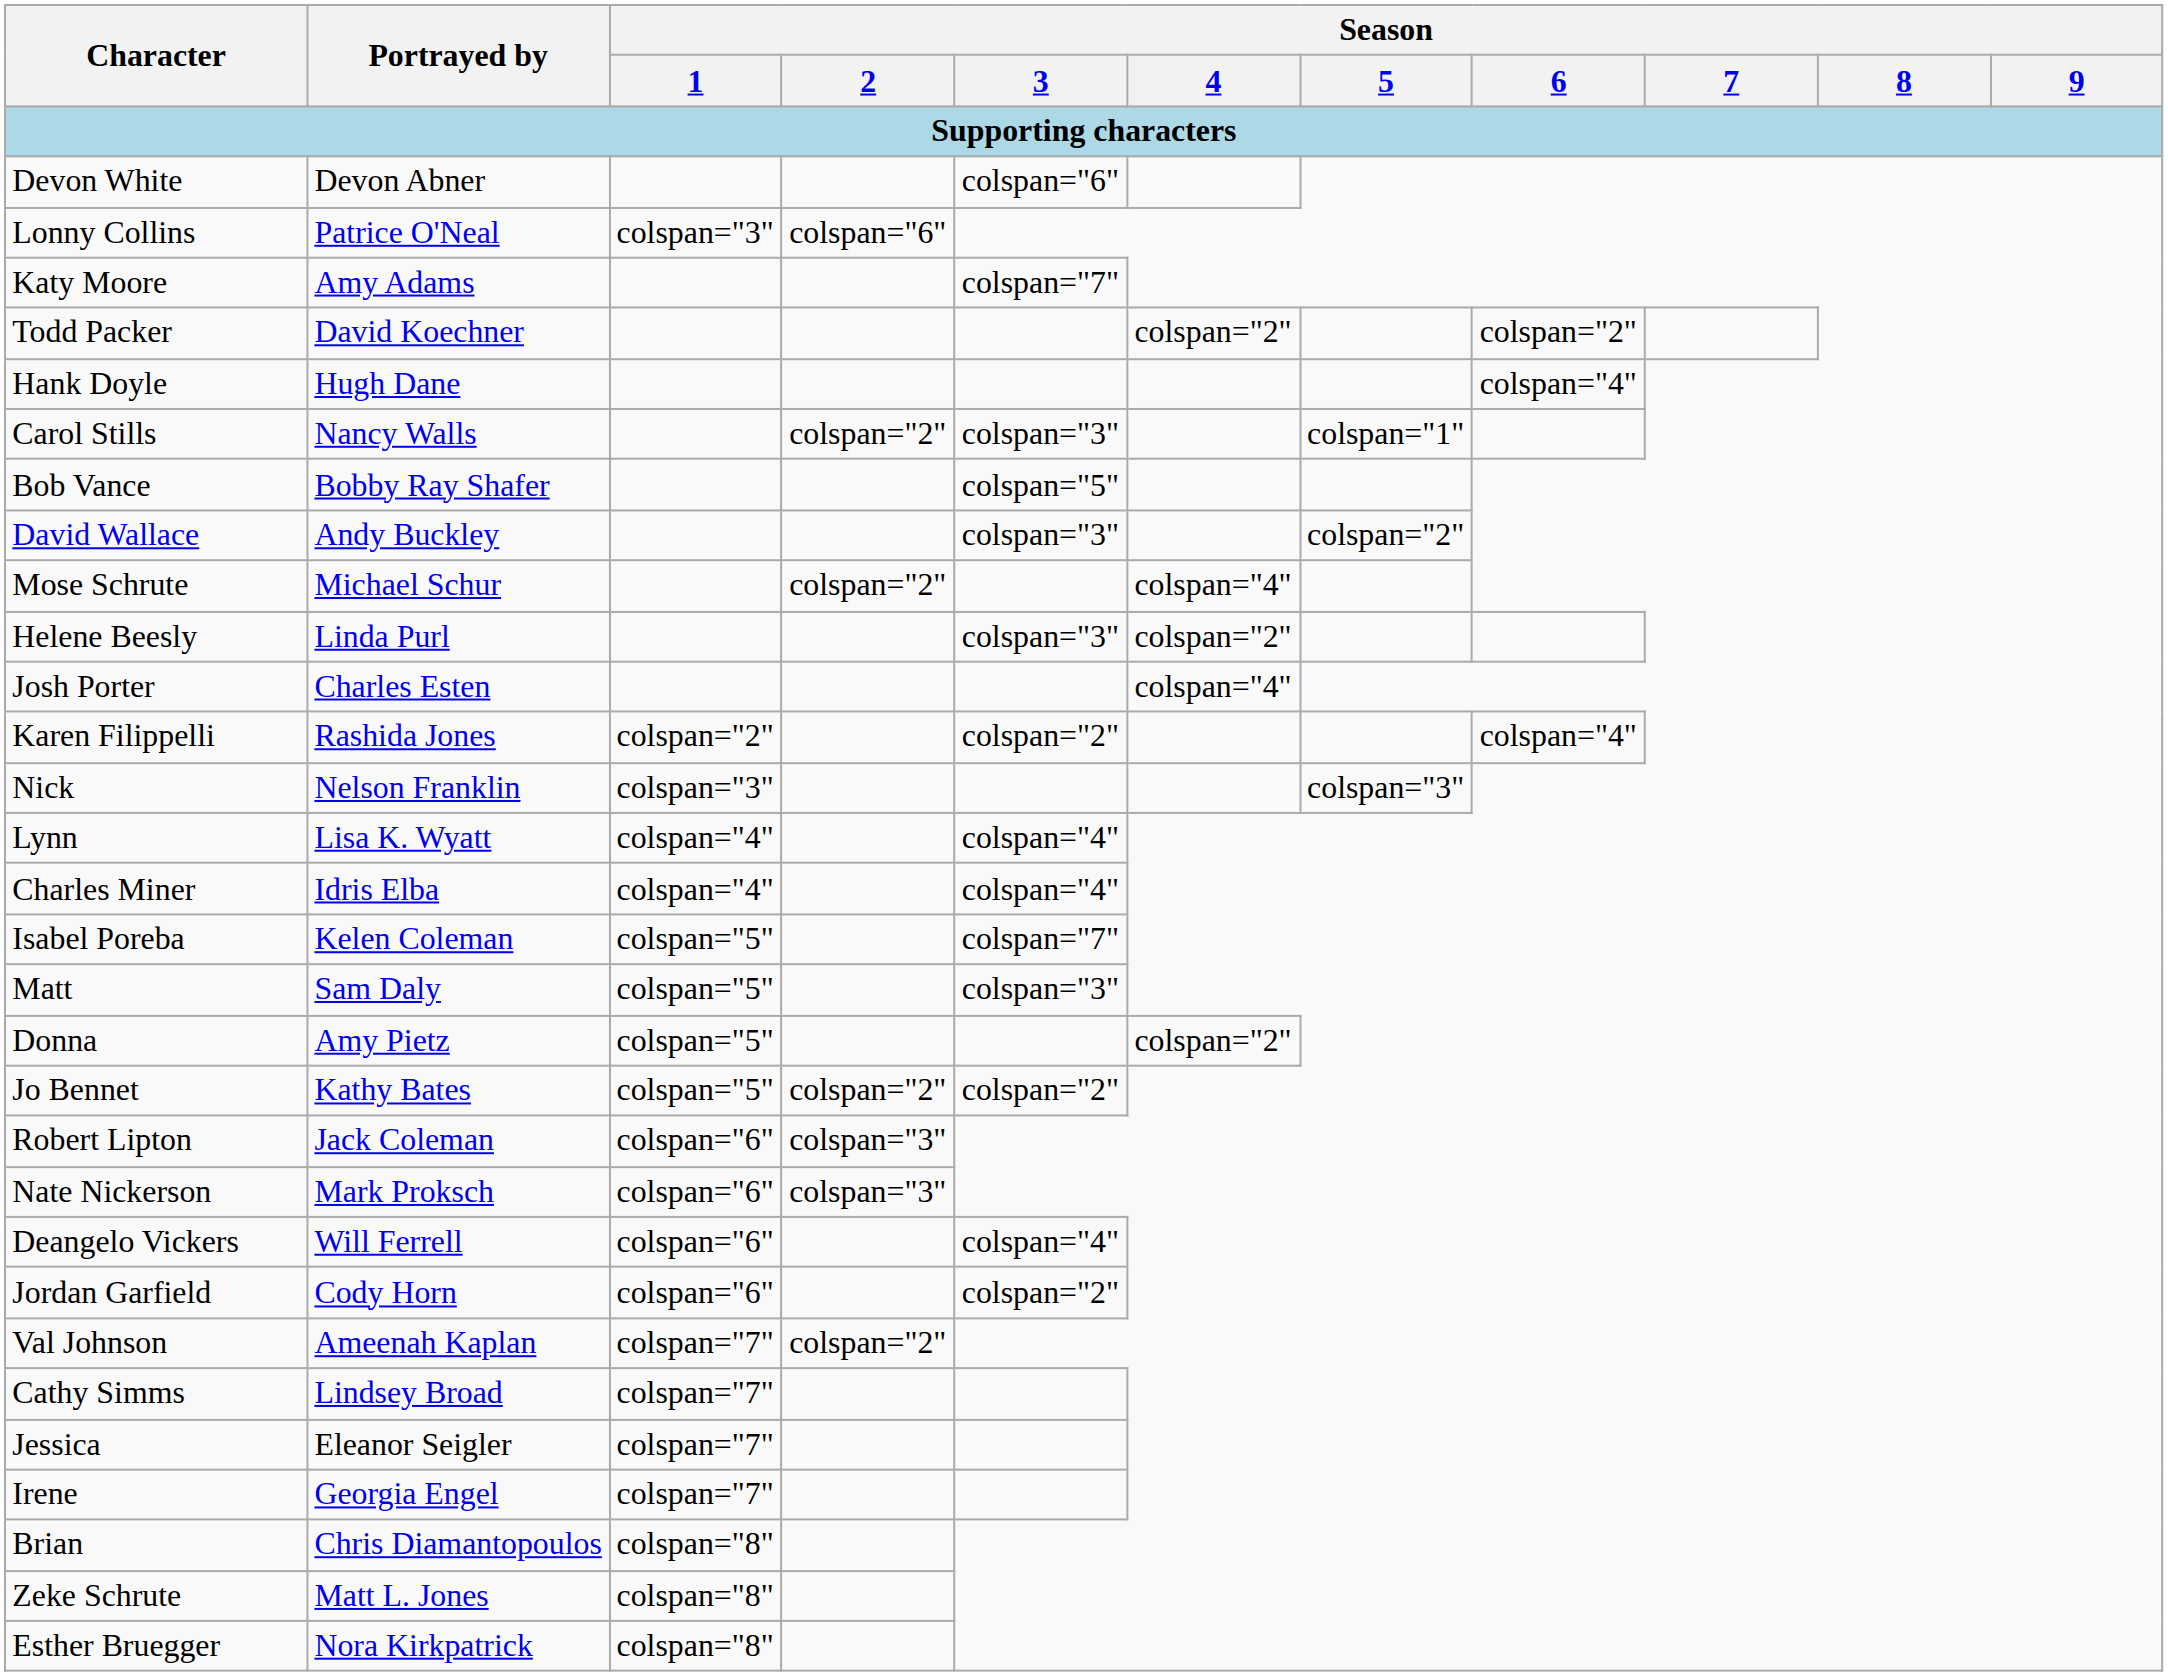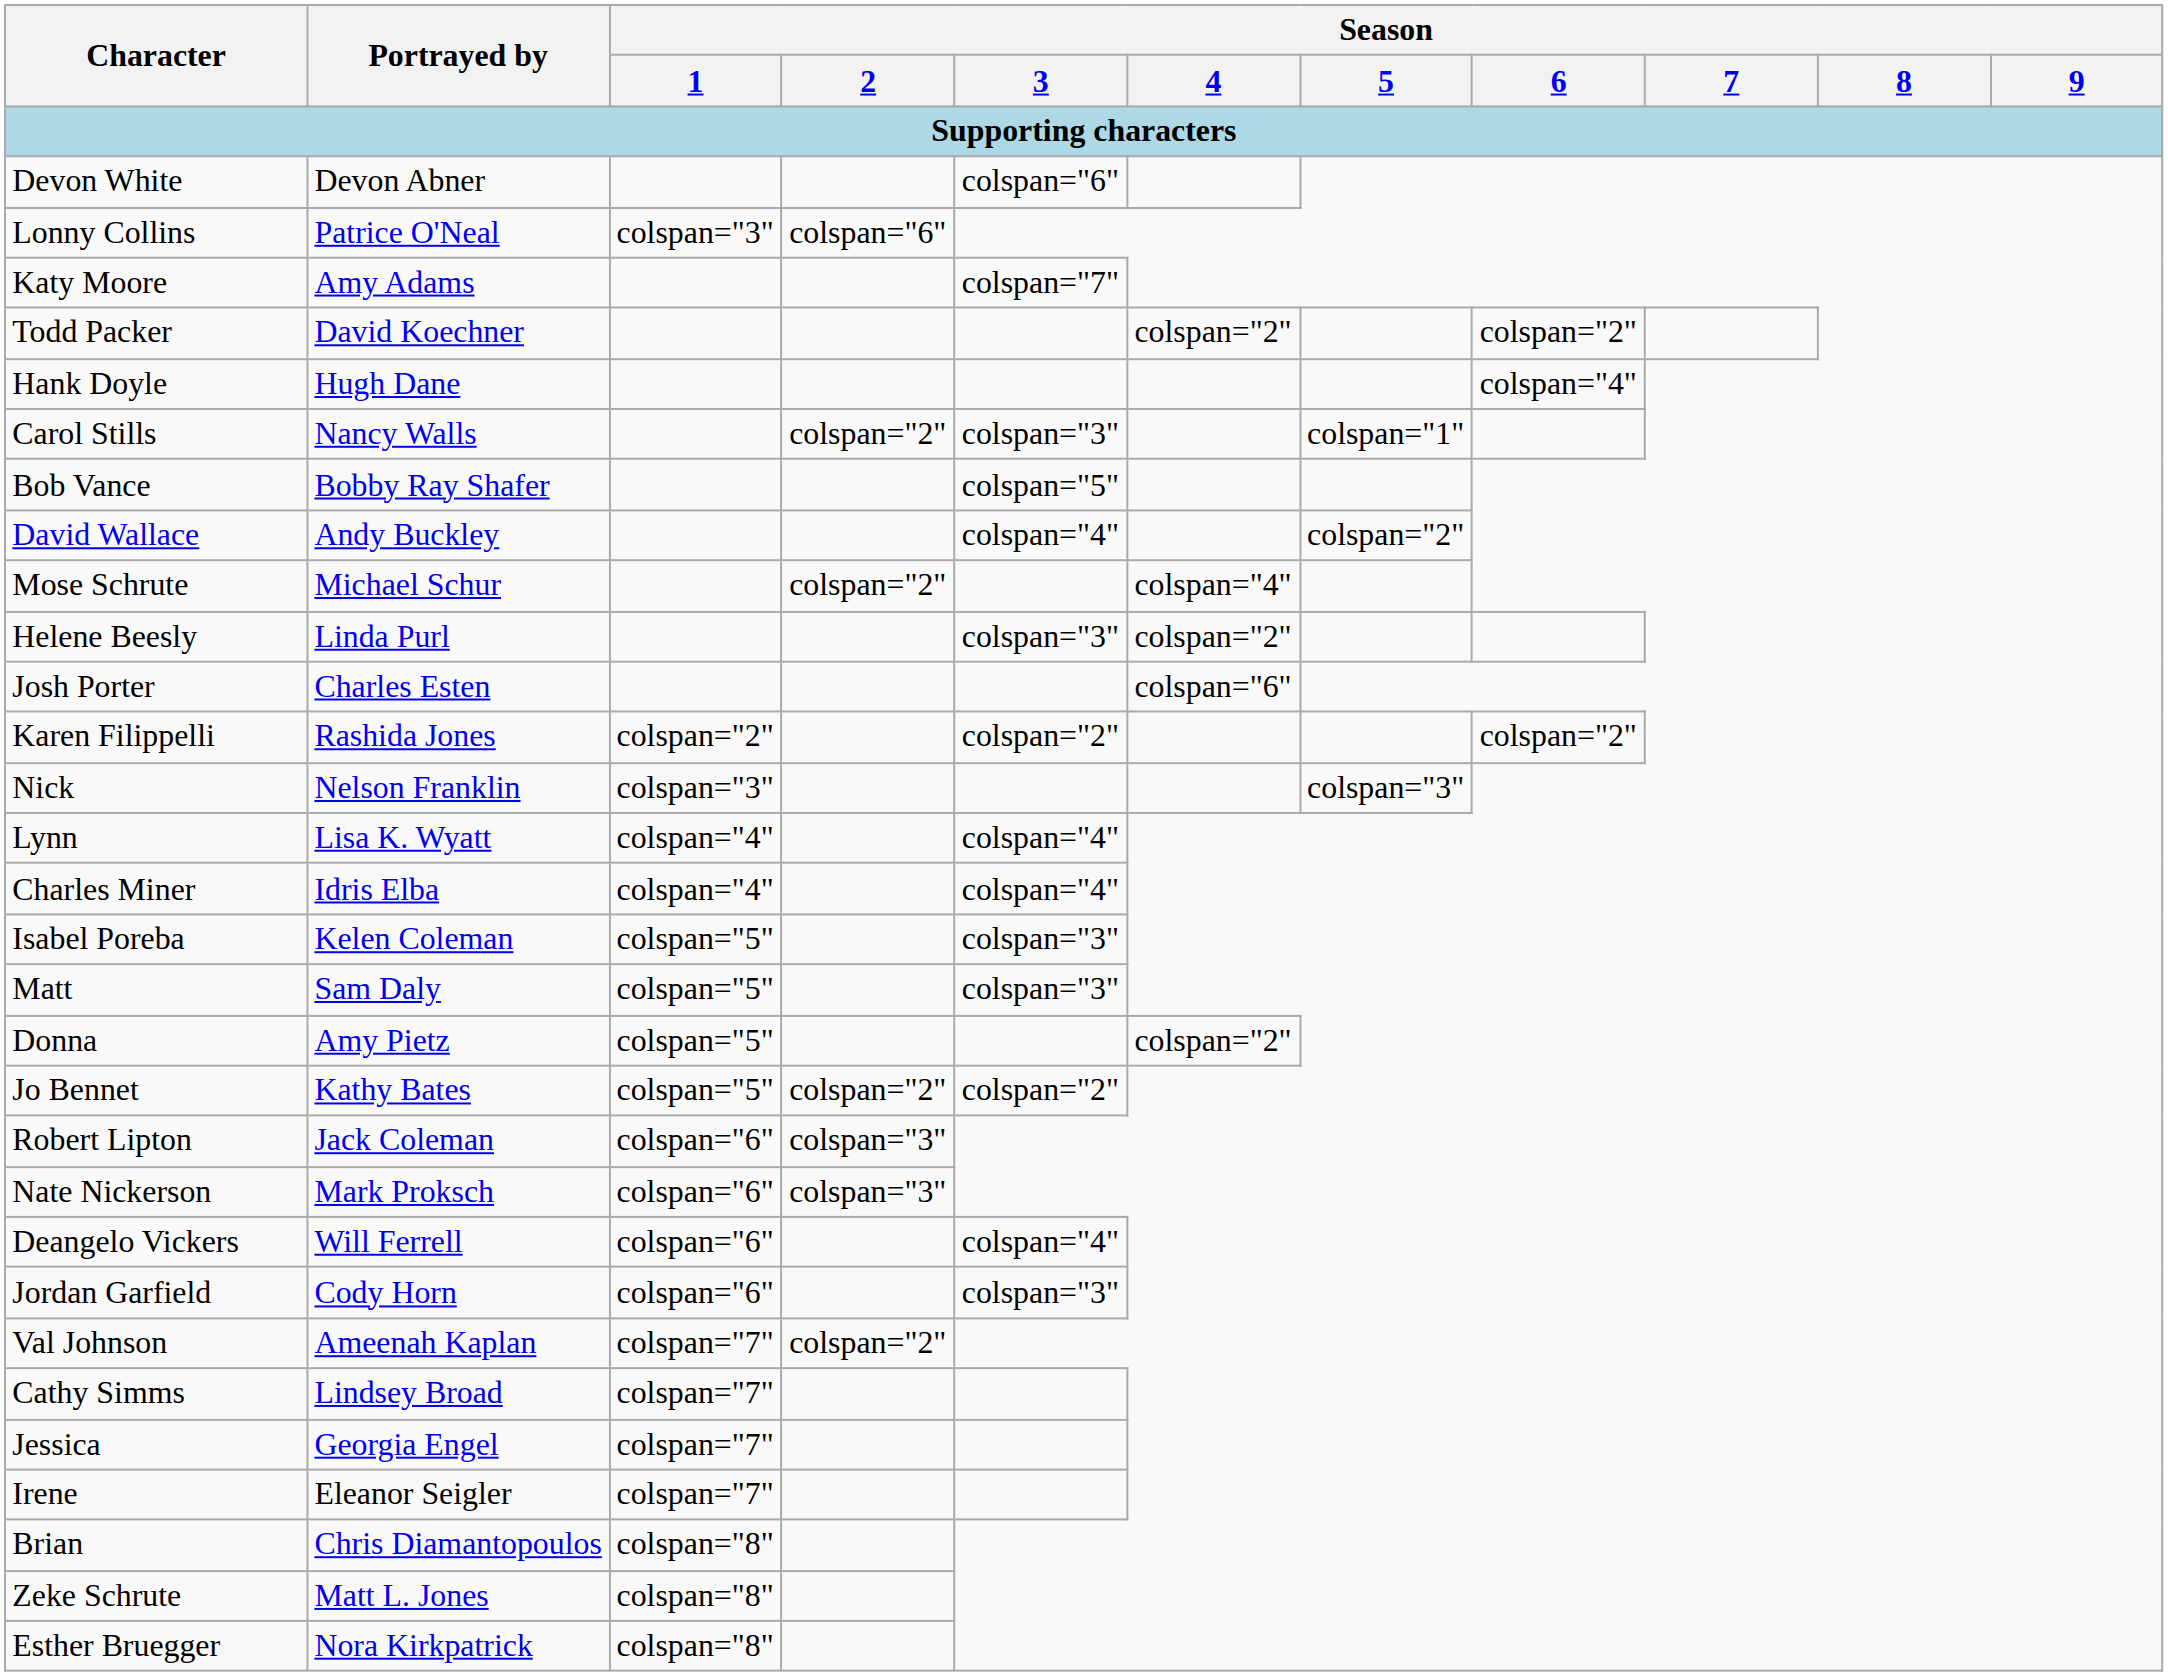(1040, 534) colspan="3" -> (1040, 534) colspan="4"
(1213, 686) colspan="4" -> (1213, 686) colspan="6"
(1558, 736) colspan="4" -> (1558, 736) colspan="2"
(1040, 938) colspan="7" -> (1040, 938) colspan="3"
(1040, 1292) colspan="2" -> (1040, 1292) colspan="3"
(413, 1443) Eleanor Seigler -> (407, 1443) Georgia Engel
(407, 1494) Georgia Engel -> (413, 1494) Eleanor Seigler
